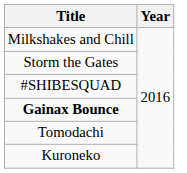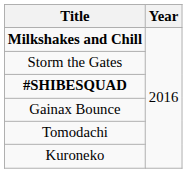(71, 39) normal -> (75, 39) bold
(71, 86) normal -> (75, 86) bold
(71, 109) bold -> (75, 109) normal
